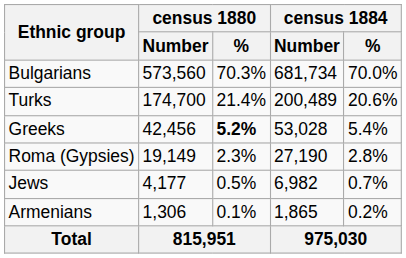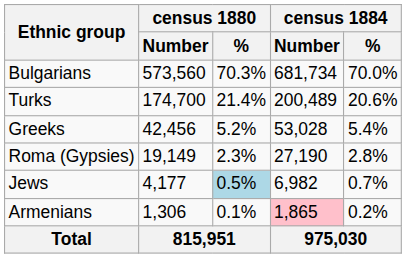(236, 128) bold -> (236, 128) normal
(236, 184) no background -> (236, 184) lightblue background
(296, 211) no background -> (296, 211) pink background
